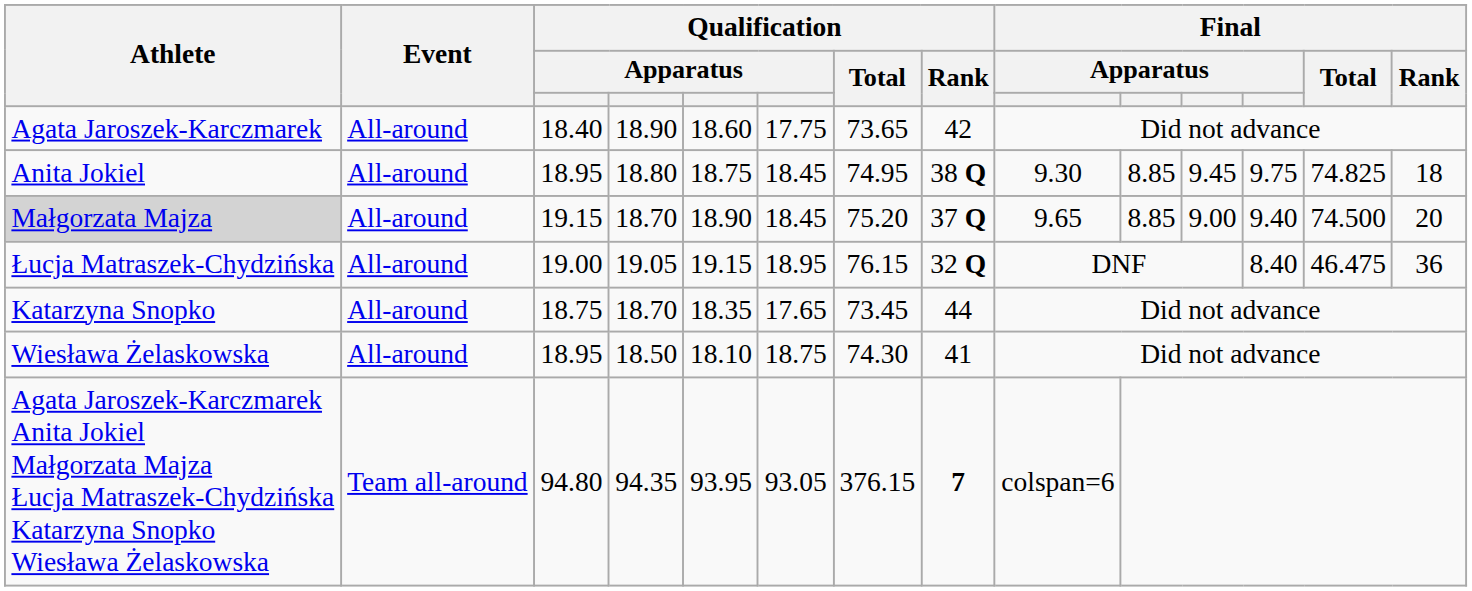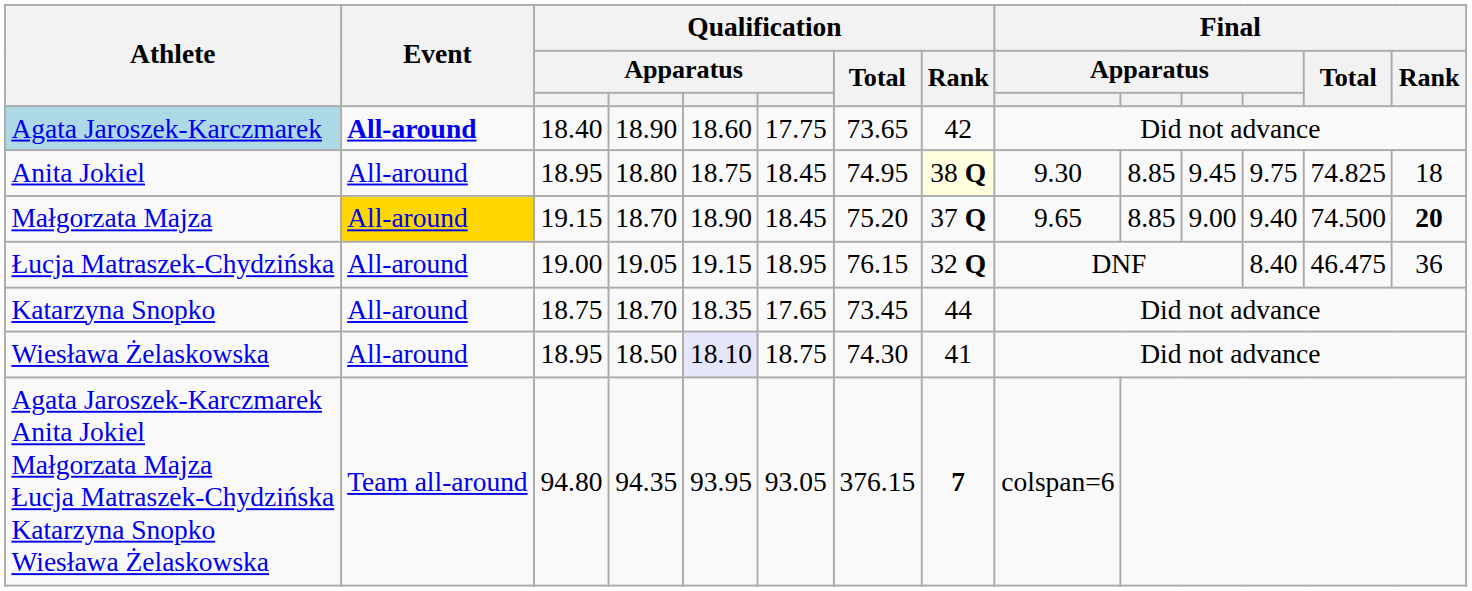(167, 128) no background -> (167, 128) lightblue background
(407, 128) normal -> (412, 128) bold
(958, 173) no background -> (958, 173) lightyellow background
(112, 218) lightgrey background -> (112, 218) no background
(407, 218) no background -> (407, 218) gold background
(1429, 218) normal -> (1429, 218) bold
(721, 355) no background -> (721, 355) lavender background
